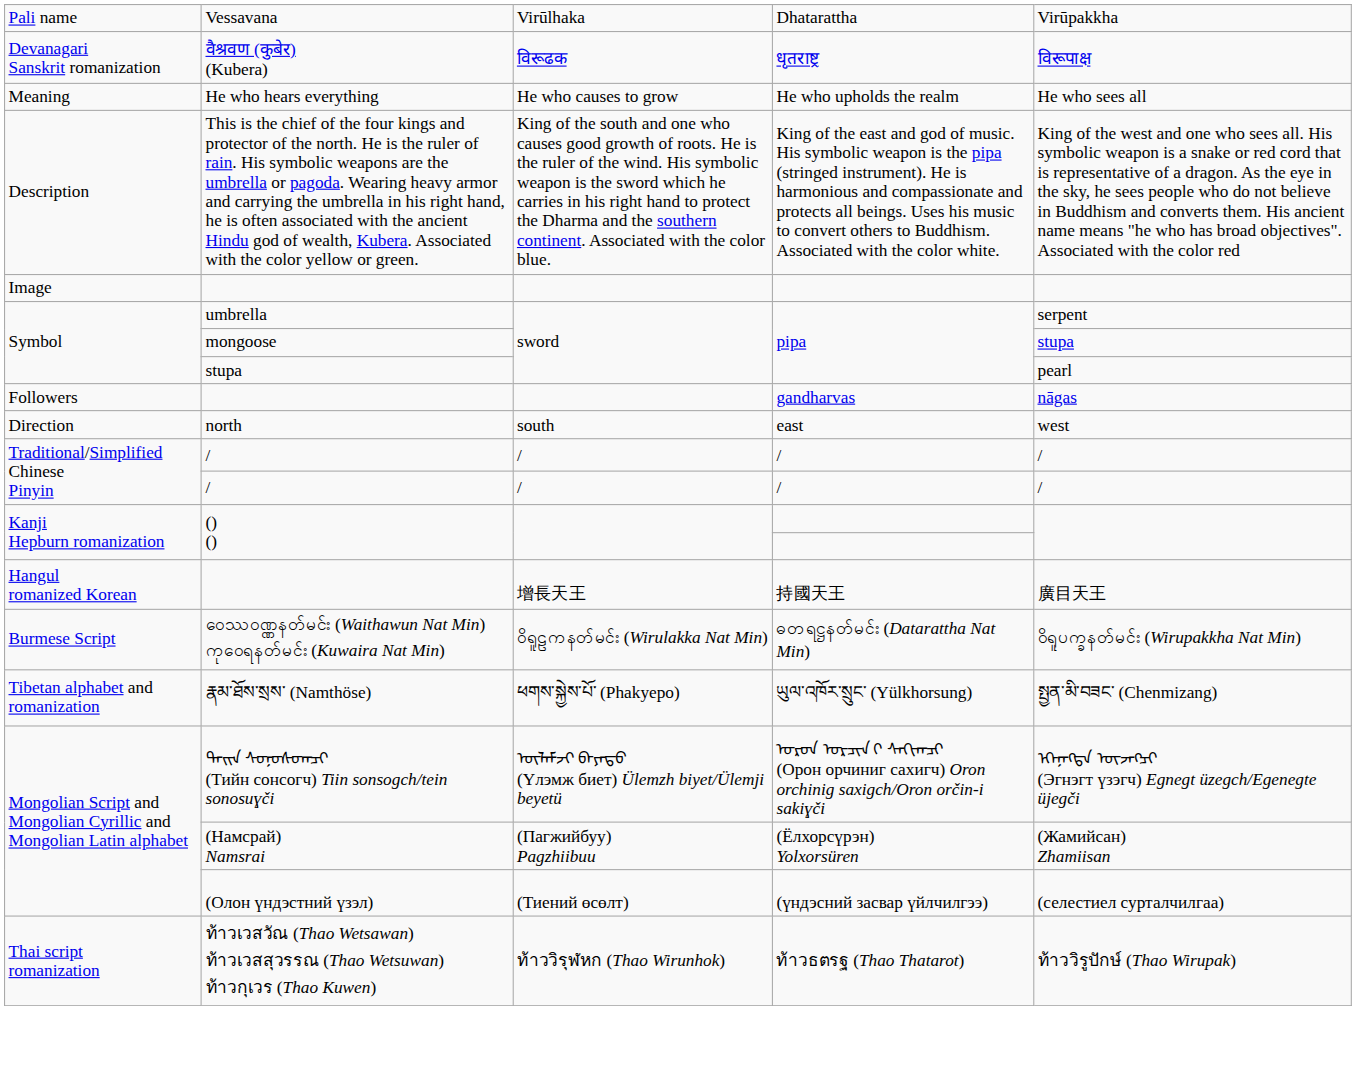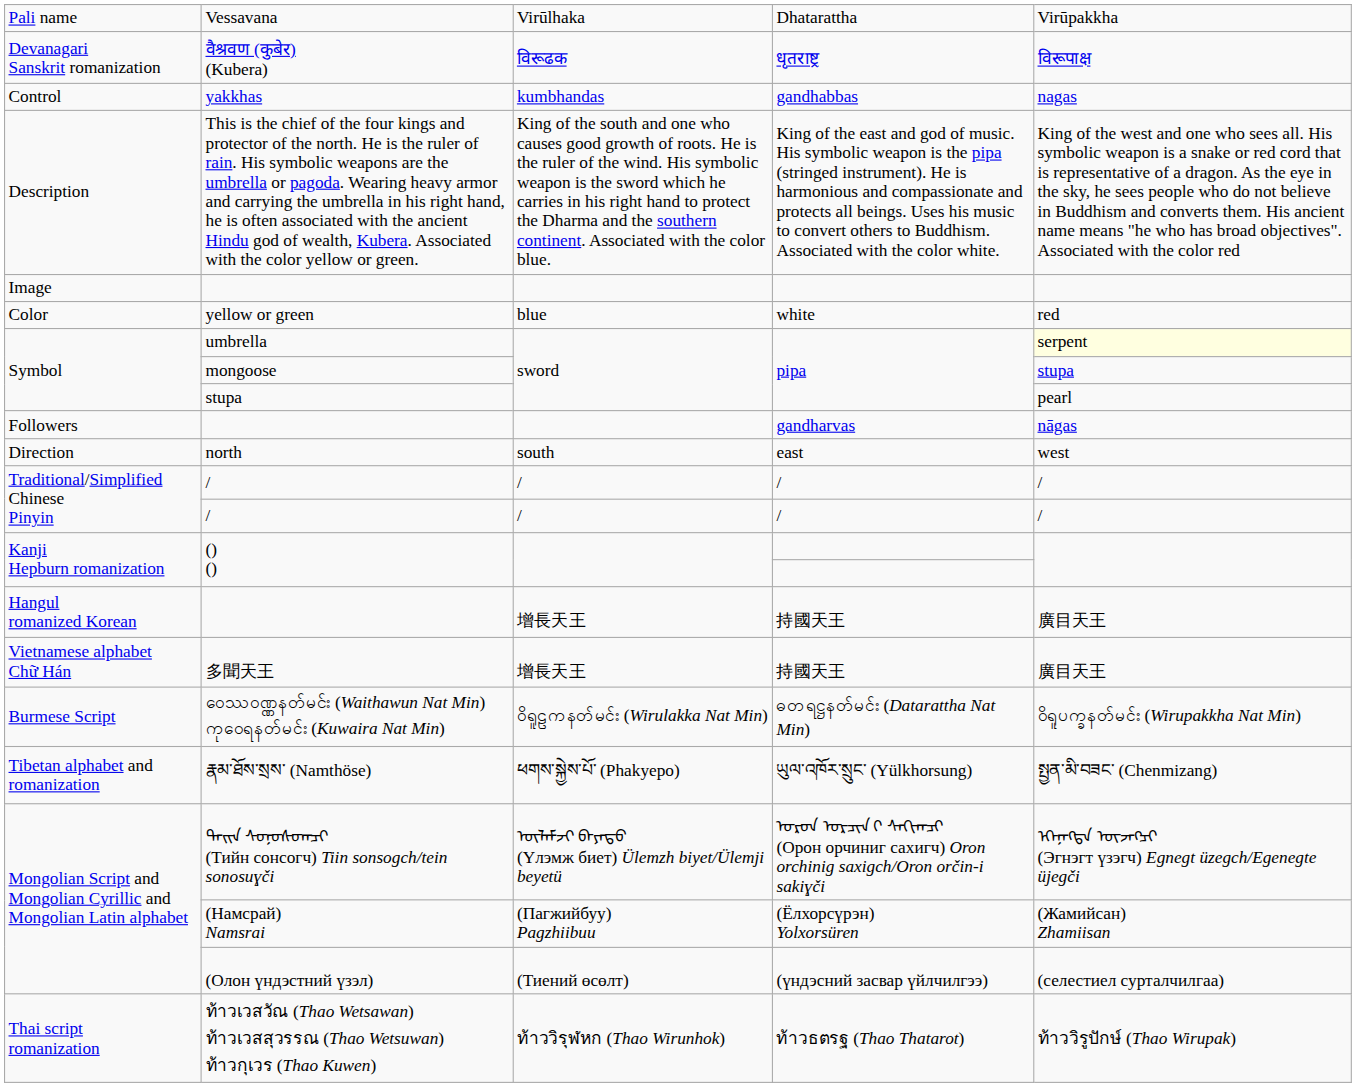- row: (39, 96)
+ row: (35, 96)
+ row: (28, 315)
(1062, 315) no background -> (1062, 342) lightyellow background
+ row: (80, 662)
